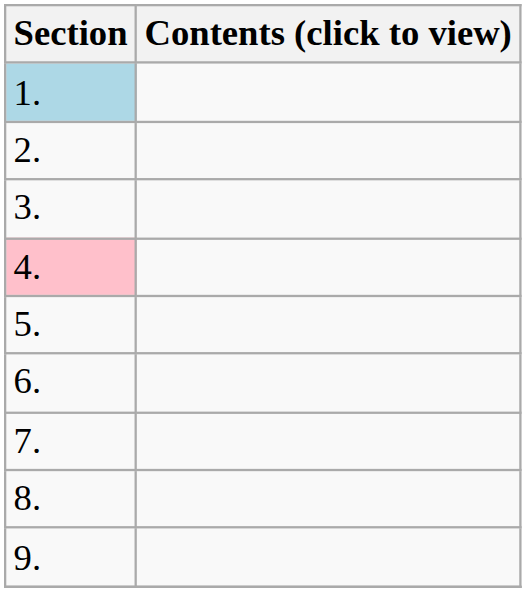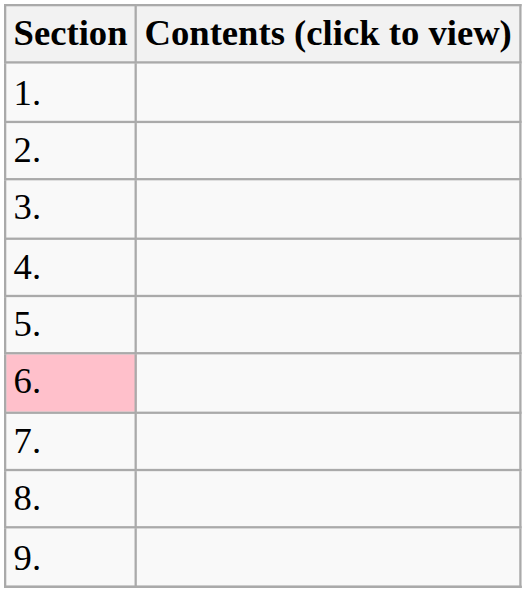(27, 91) lightblue background -> (27, 91) no background
(27, 265) pink background -> (27, 265) no background
(27, 382) no background -> (27, 382) pink background
